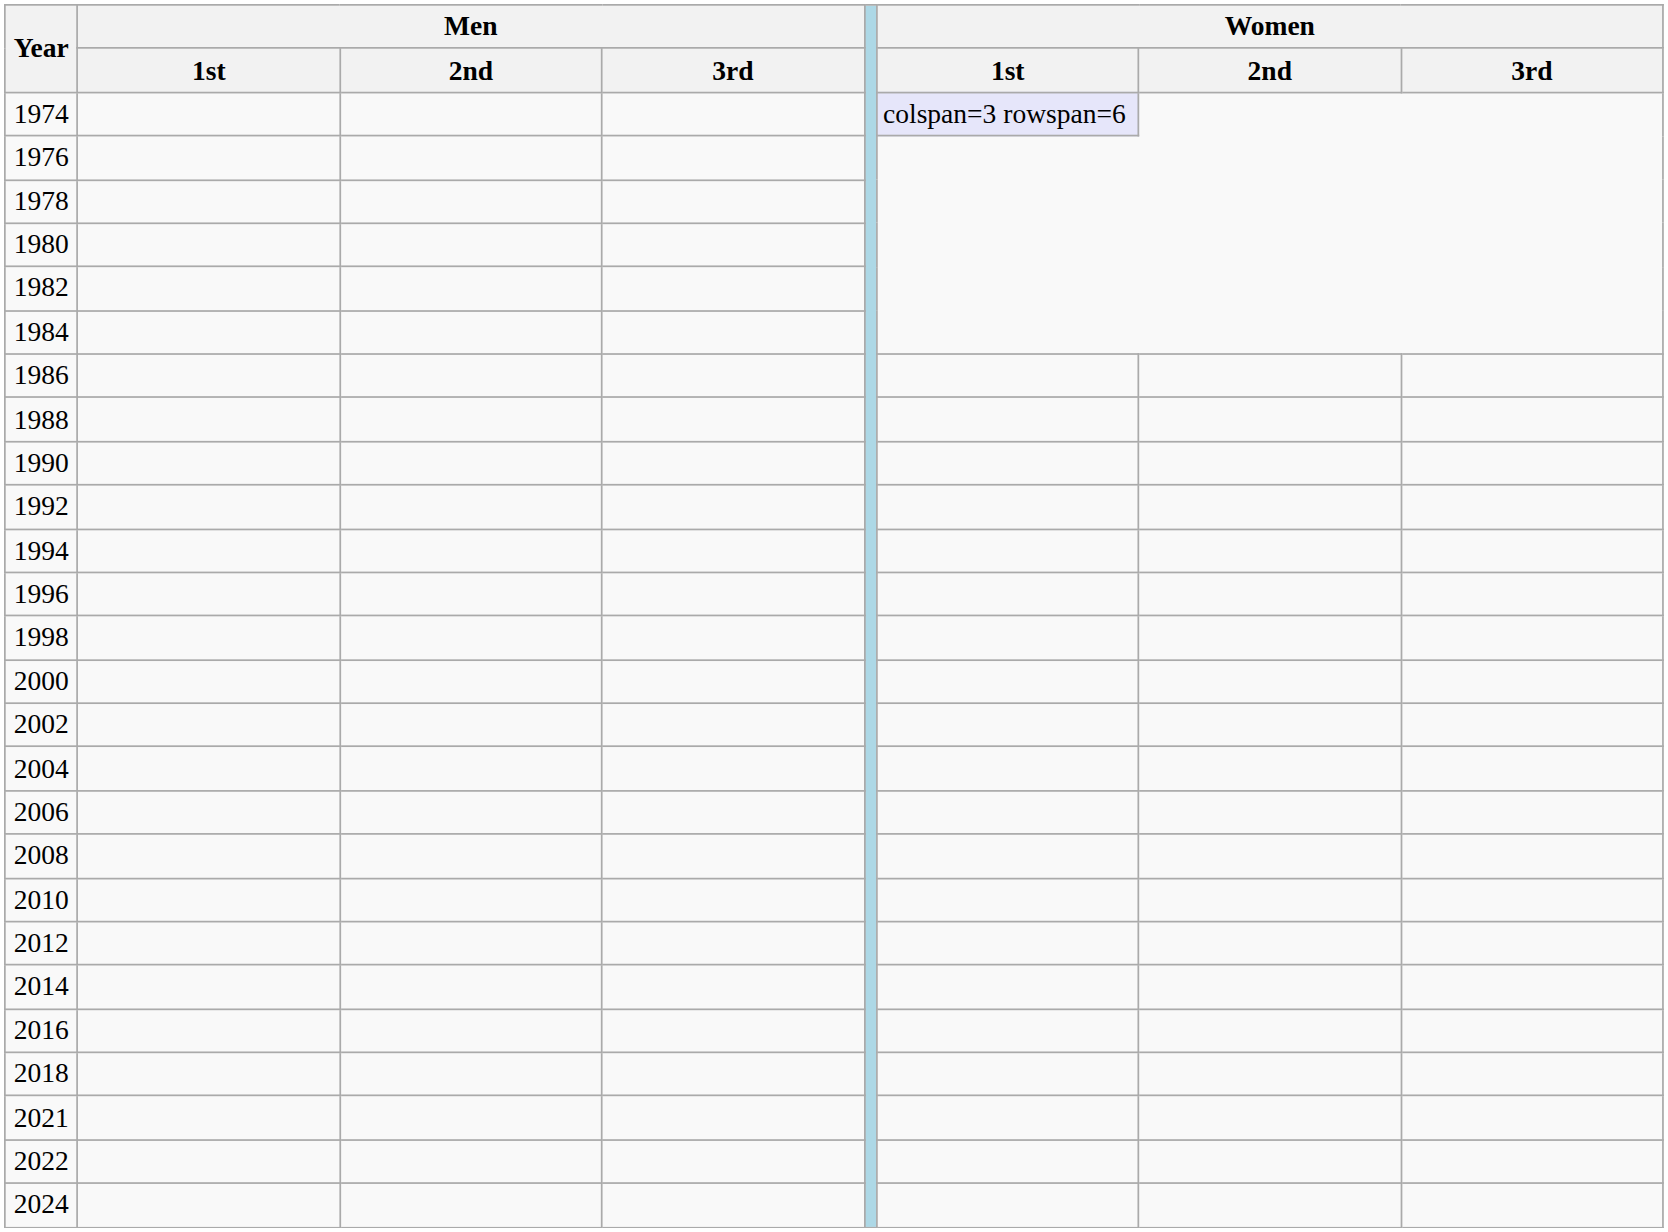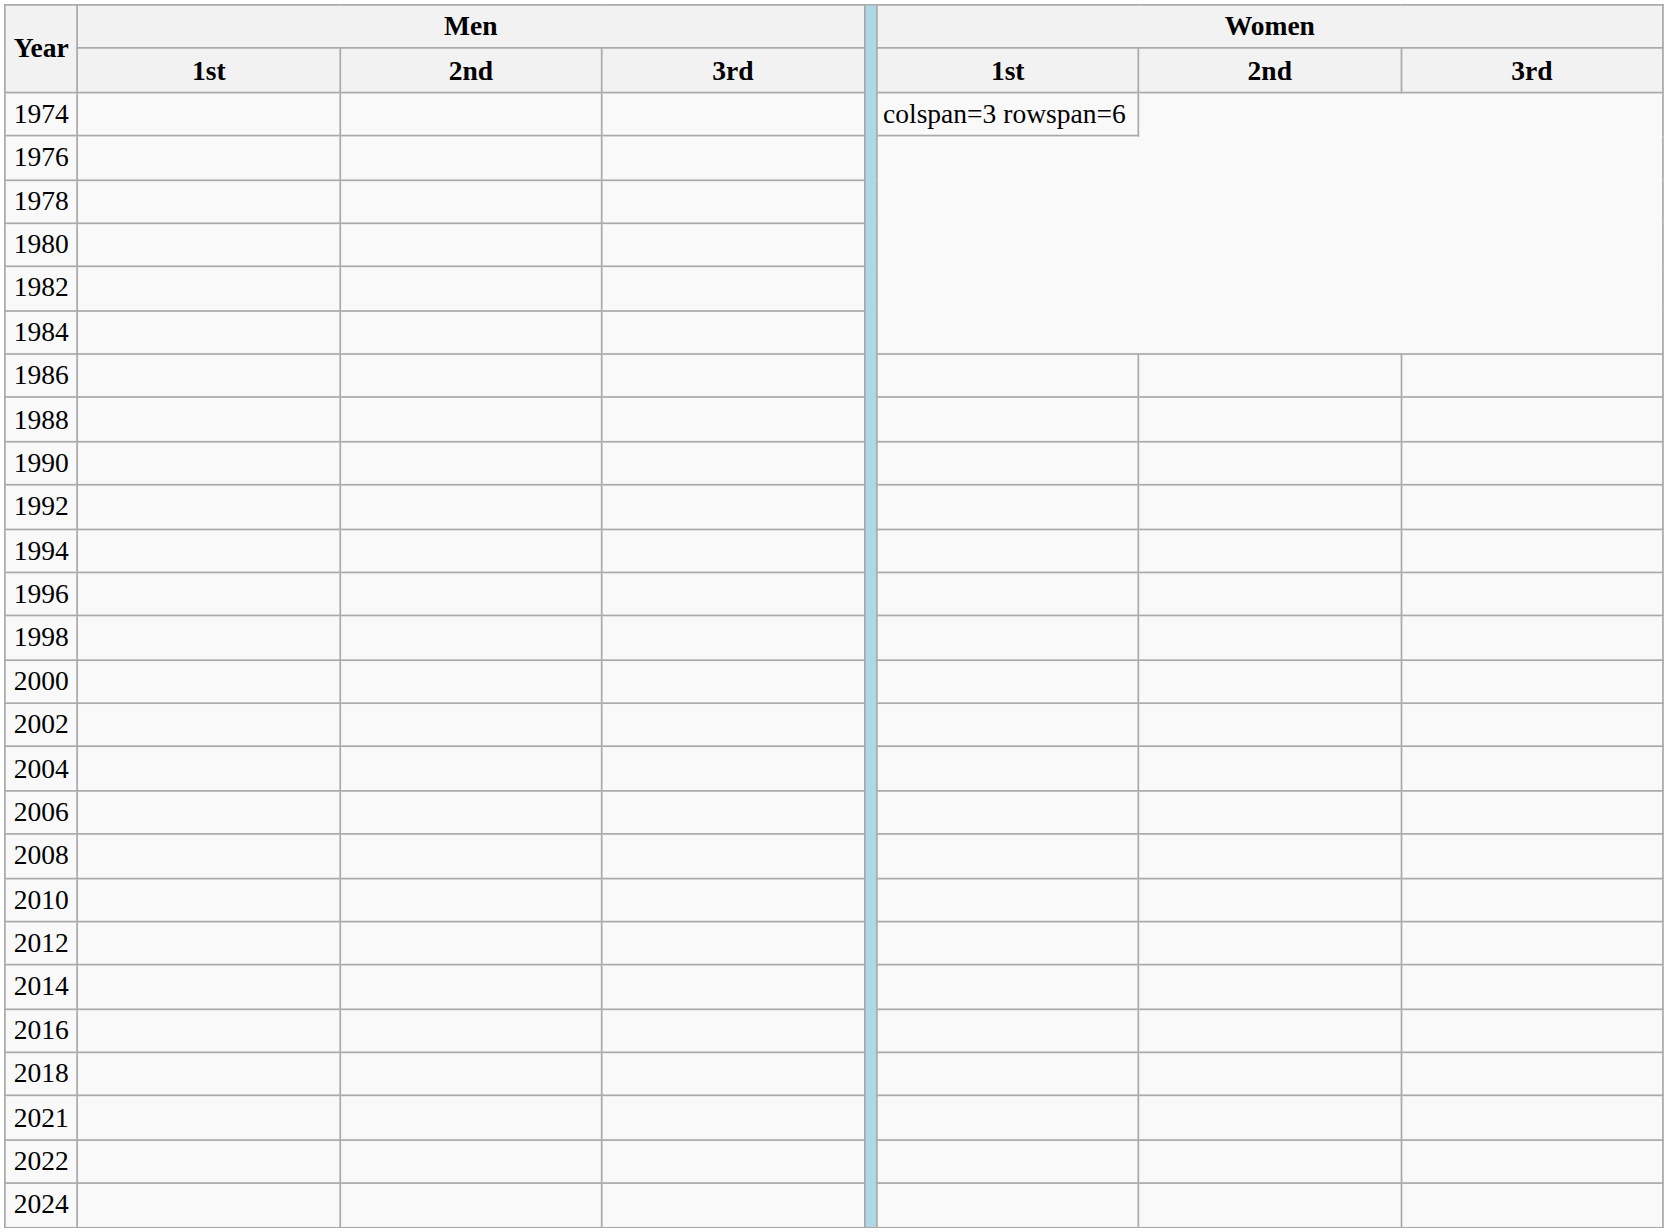(1004, 113) lavender background -> (1004, 113) no background
